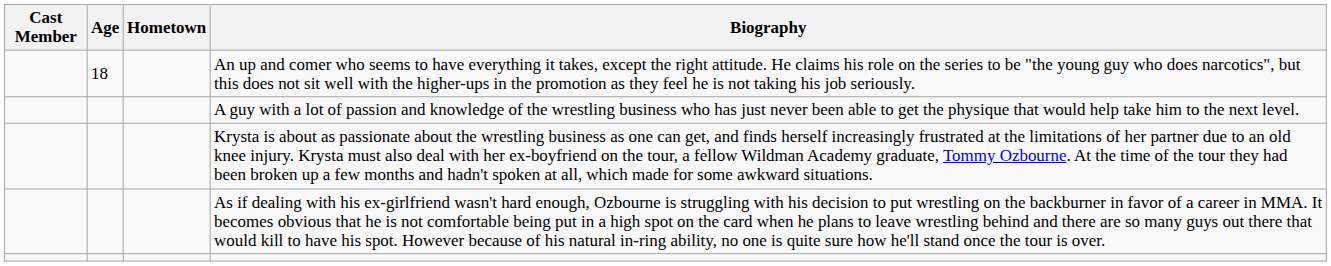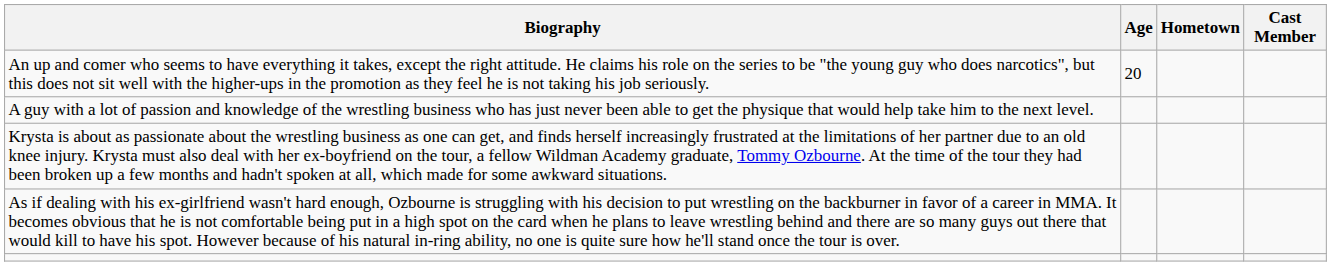columns swapped: (46, 27) <-> (768, 27)
(100, 73) 18 -> (1133, 73) 20
